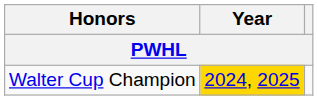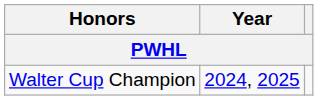(252, 79) gold background -> (252, 79) no background
